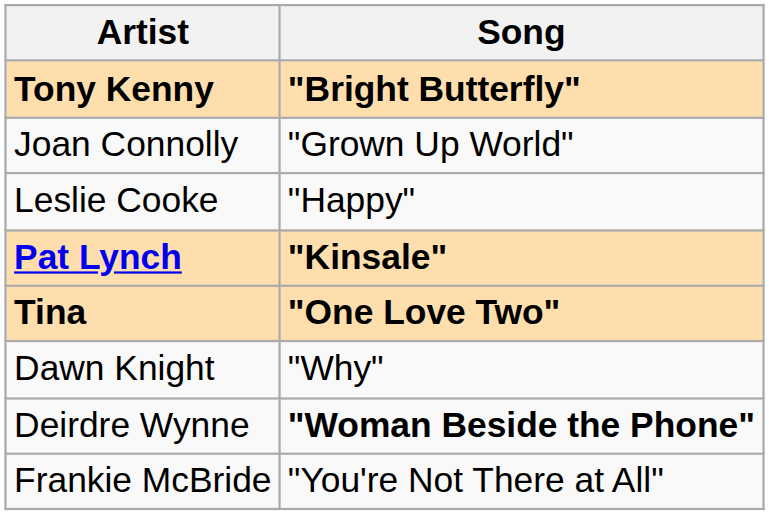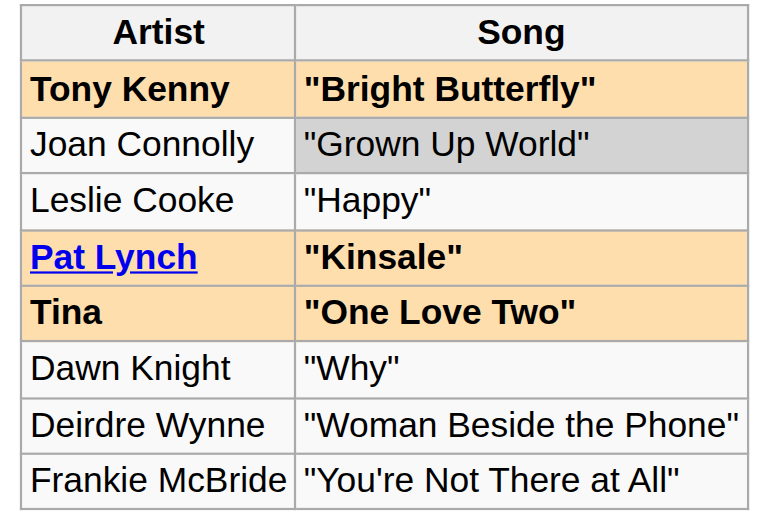(431, 144) no background -> (447, 144) lightgrey background
(521, 425) bold -> (521, 425) normal
